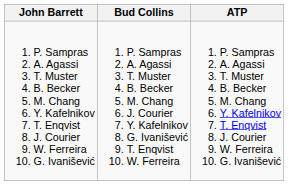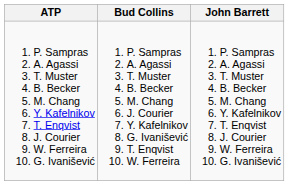columns swapped: (237, 13) <-> (51, 13)
